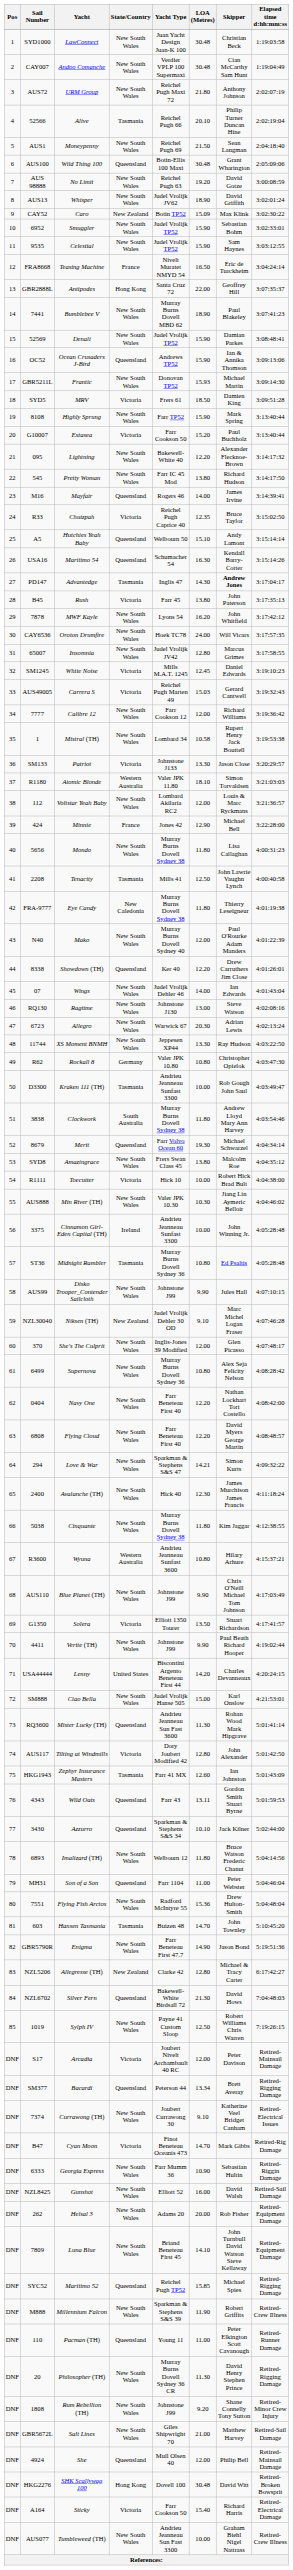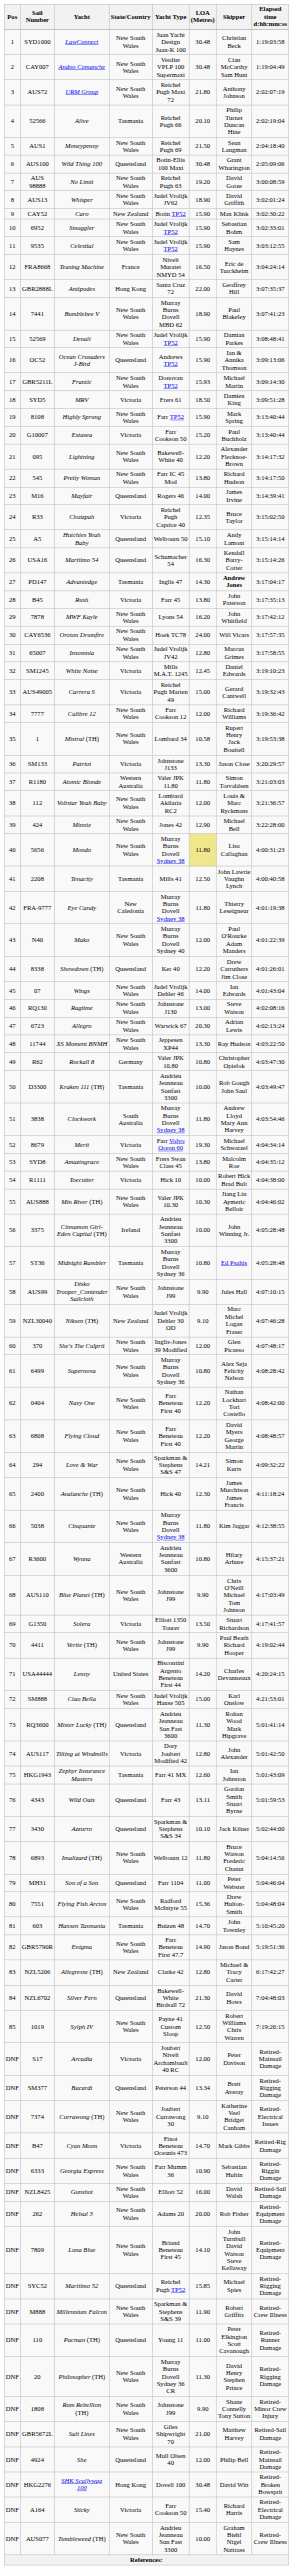(203, 214) 15.09 -> (203, 214) 15.90
(203, 692) 15.03 -> (203, 692) 15.00
(203, 782) 18.10 -> (203, 782) 11.80
(131, 825) France -> (131, 825) New South Wales
(203, 850) no background -> (203, 850) khaki background
(131, 1144) Queensland -> (131, 1144) Victoria
(203, 2409) 9.20 -> (203, 2409) 9.90
